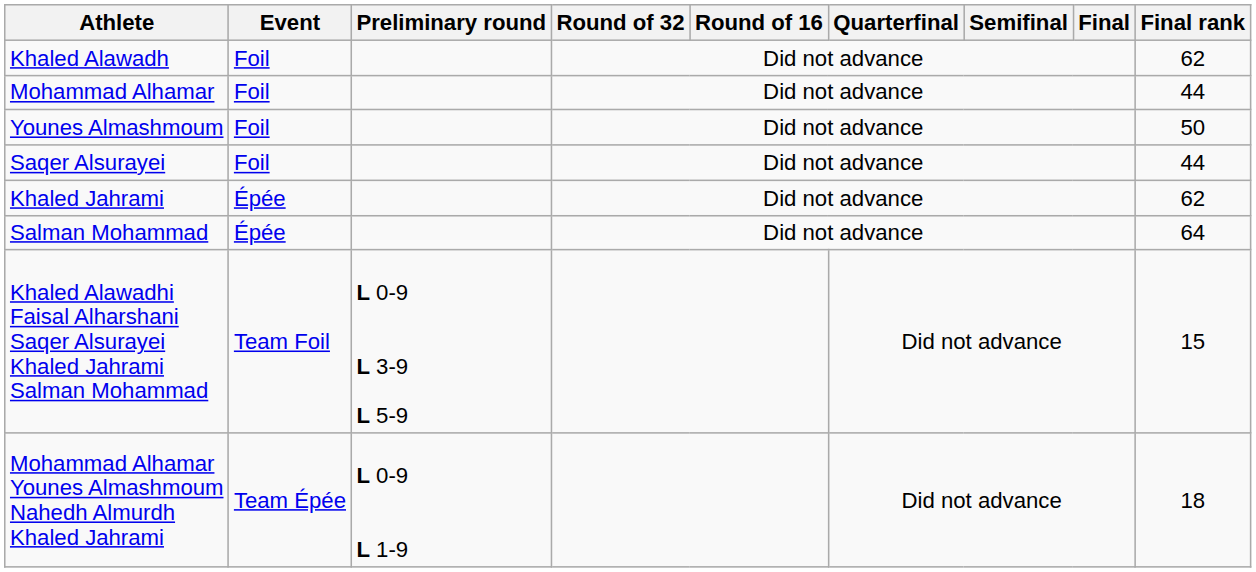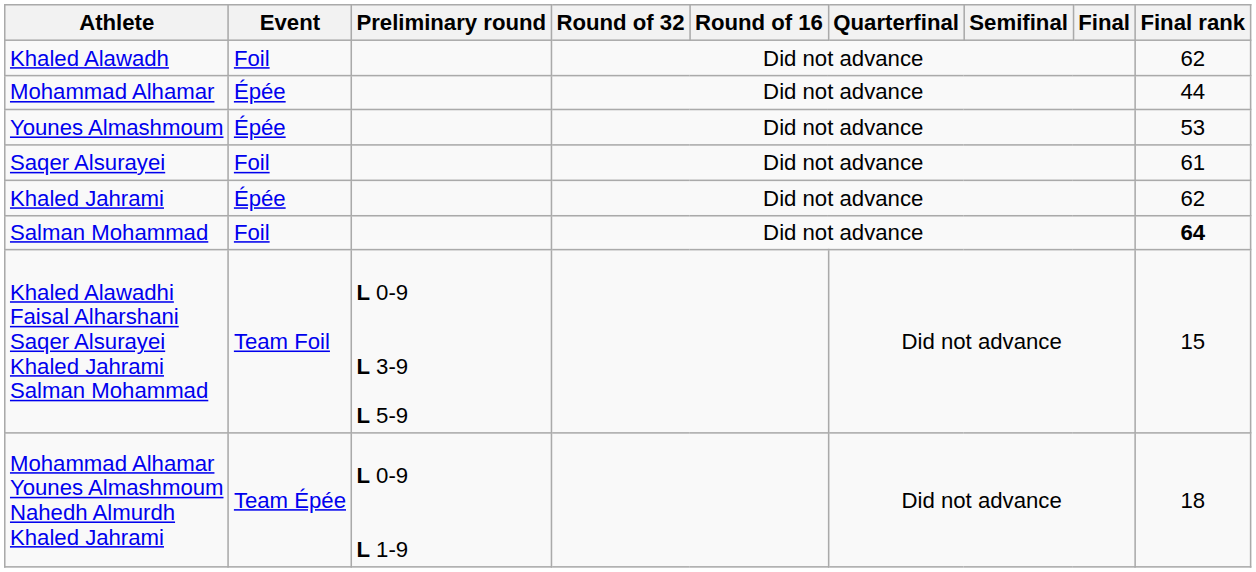(252, 93) Foil -> (260, 93) Épée
(252, 128) Foil -> (260, 128) Épée
(1193, 128) 50 -> (1193, 128) 53
(1193, 163) 44 -> (1193, 163) 61
(260, 233) Épée -> (252, 233) Foil
(1193, 233) normal -> (1193, 233) bold
